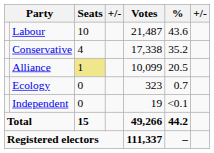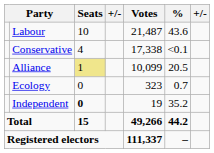(178, 49) 35.2 -> (178, 49) <0.1
(80, 103) normal -> (80, 103) bold
(178, 103) <0.1 -> (178, 103) 35.2
